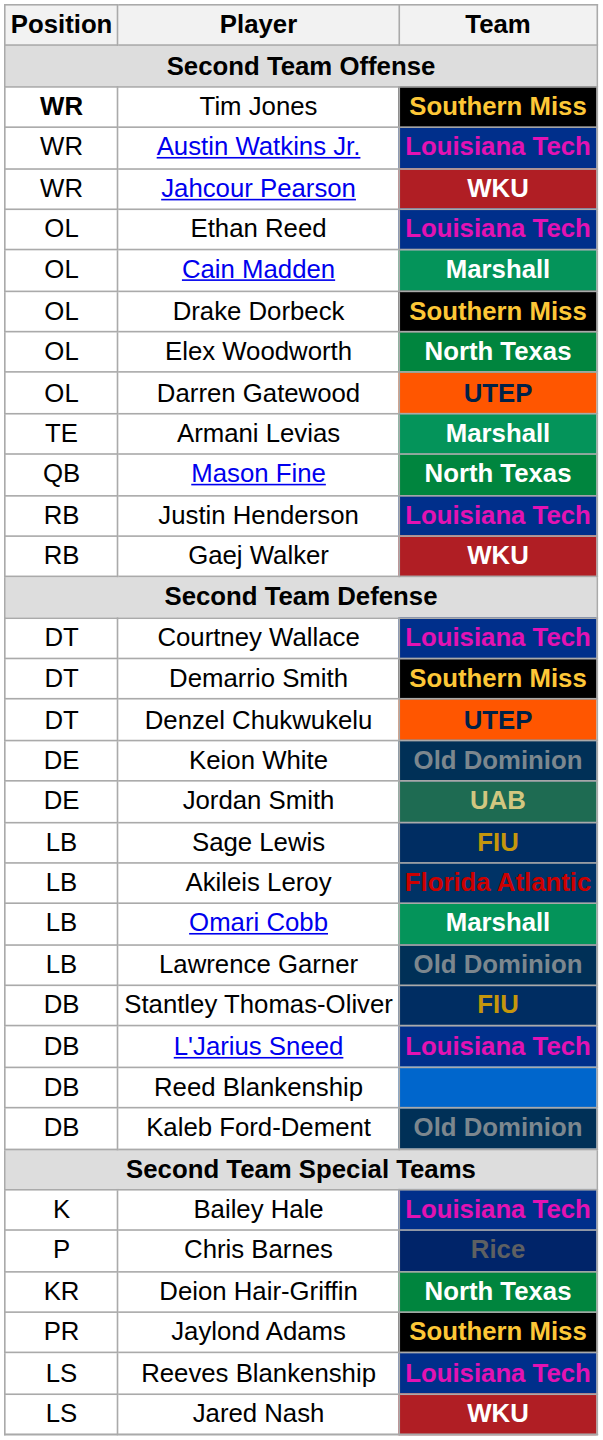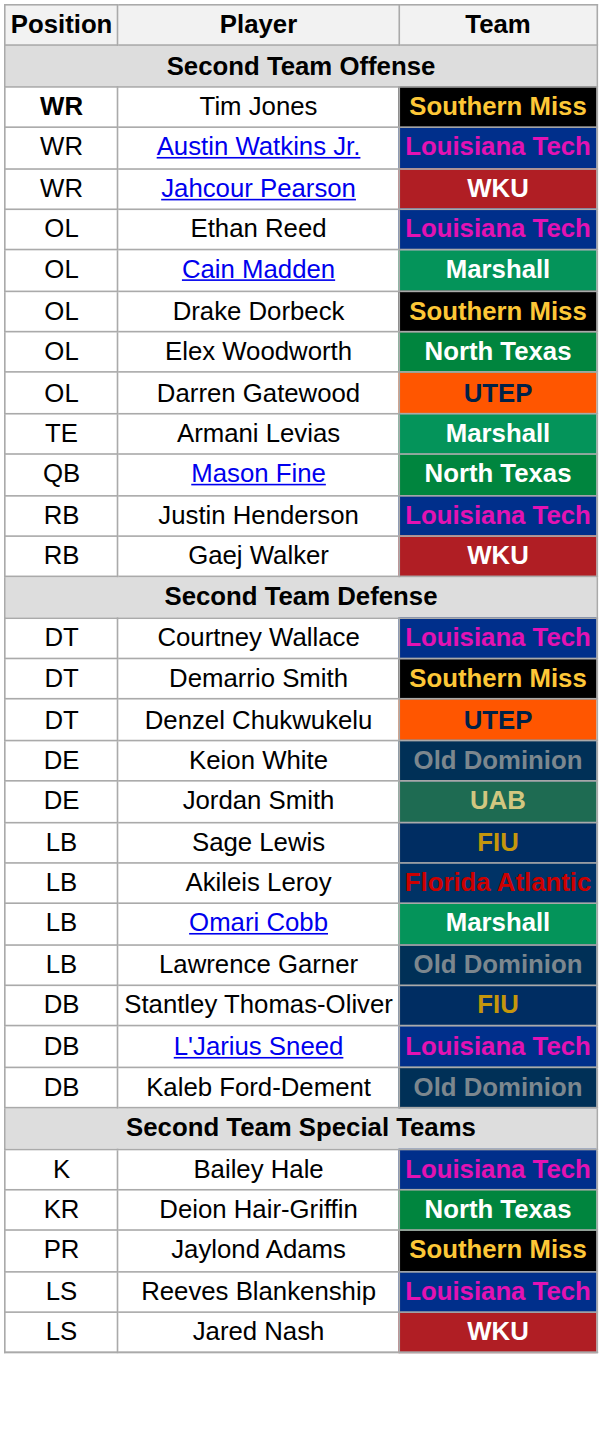- row: (259, 1087)
- row: (259, 1250)
